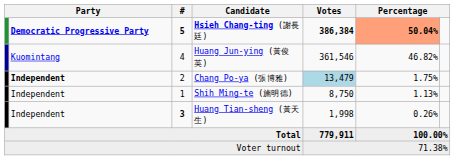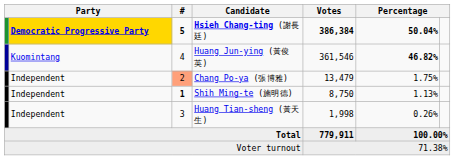(80, 31) no background -> (80, 31) gold background
(423, 31) lightsalmon background -> (423, 31) no background
(423, 58) normal -> (423, 58) bold
(38, 78) bold -> (38, 78) normal
(182, 78) no background -> (182, 78) lightsalmon background
(339, 78) lightblue background -> (339, 78) no background
(182, 94) normal -> (182, 94) bold
(182, 115) bold -> (182, 115) normal
